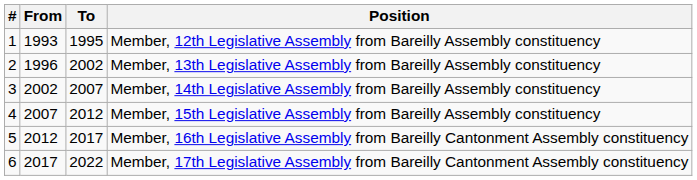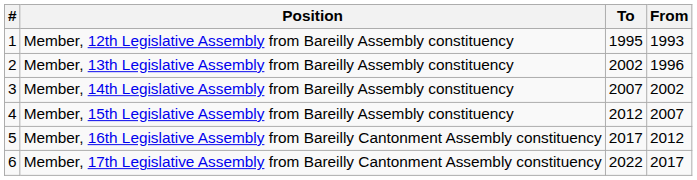columns swapped: (43, 16) <-> (399, 16)
